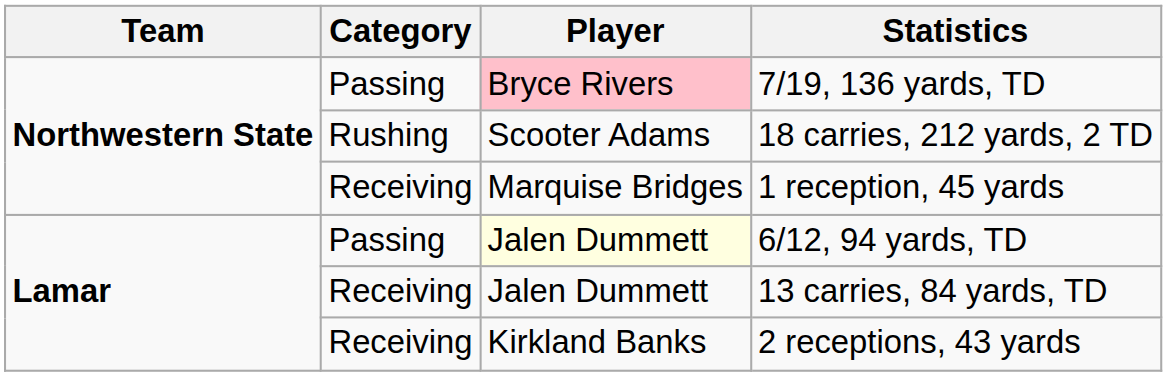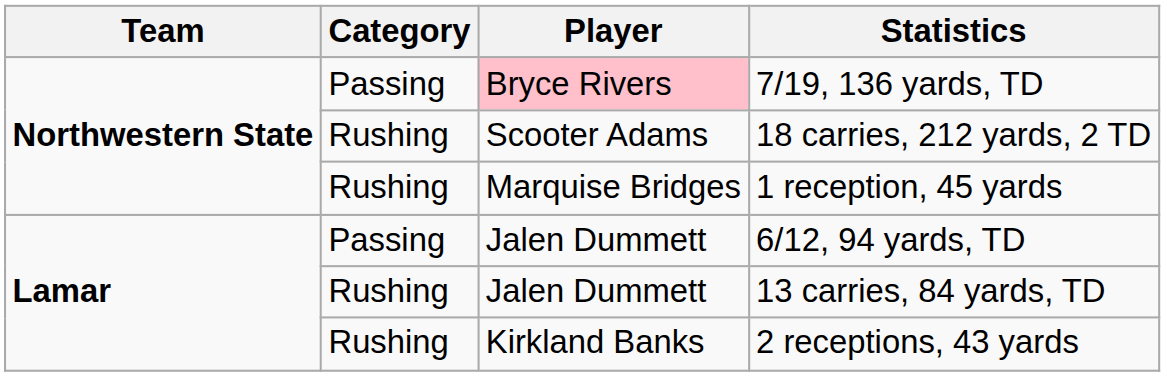(400, 187) Receiving -> (389, 187) Rushing
(598, 239) lightyellow background -> (596, 239) no background
(400, 291) Receiving -> (389, 291) Rushing
(400, 343) Receiving -> (389, 343) Rushing
